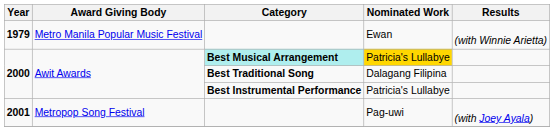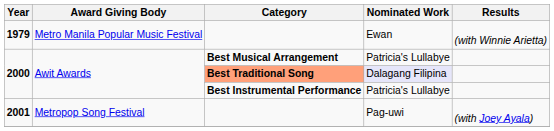(272, 57) paleturquoise background -> (272, 57) no background
(408, 57) gold background -> (408, 57) no background
(261, 73) no background -> (261, 73) lightsalmon background
(406, 73) no background -> (406, 73) lavender background
